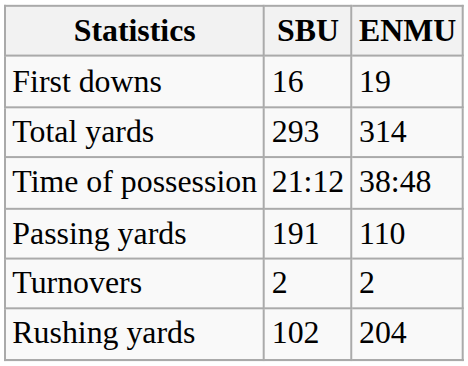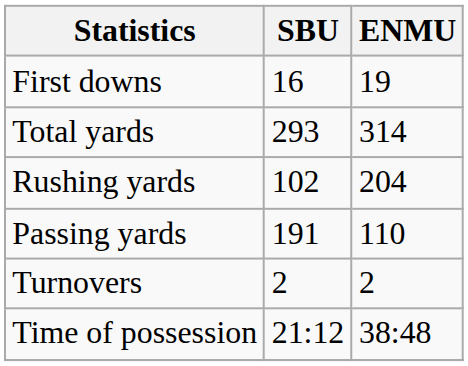rows swapped: (104, 333) <-> (135, 182)
